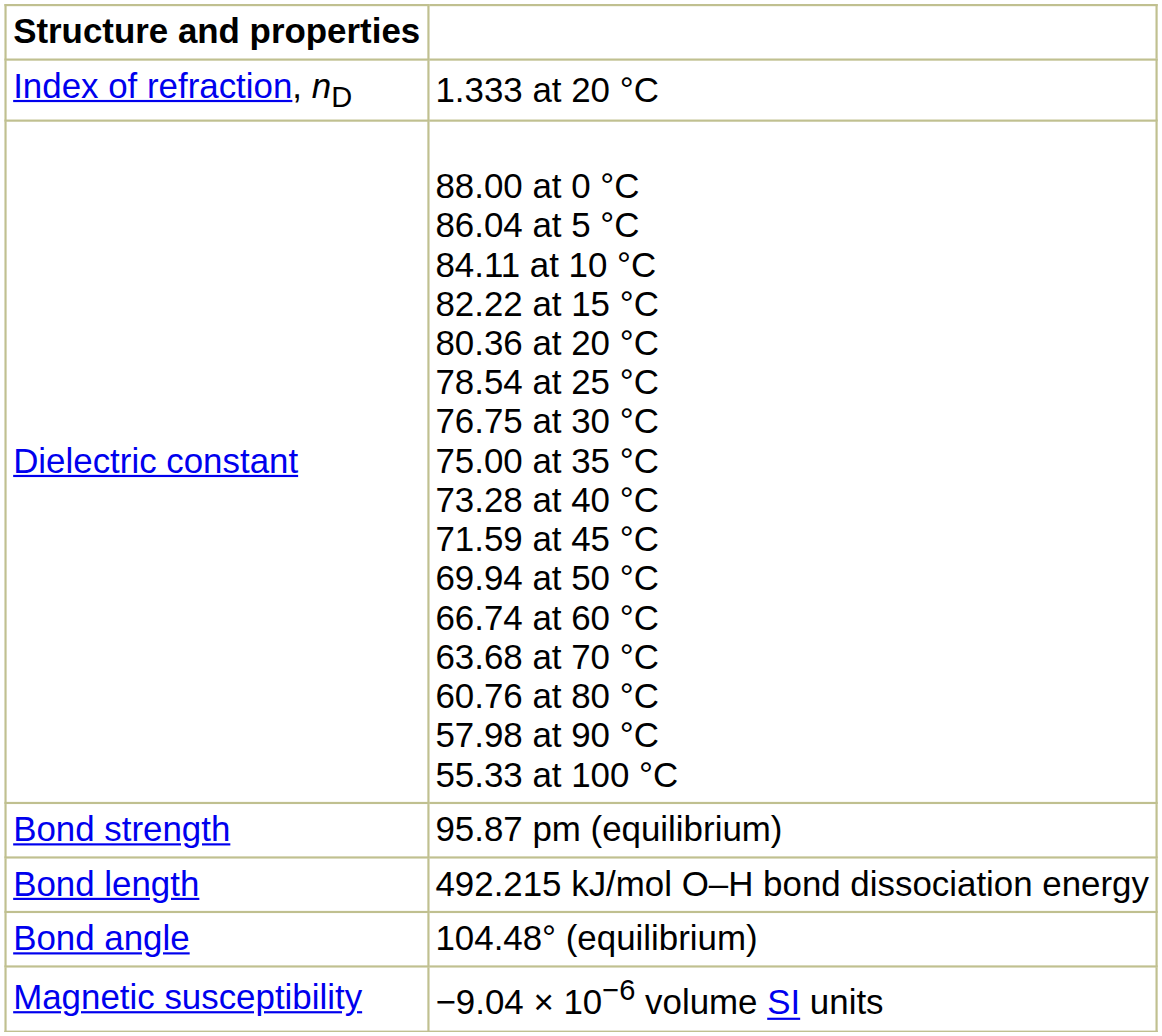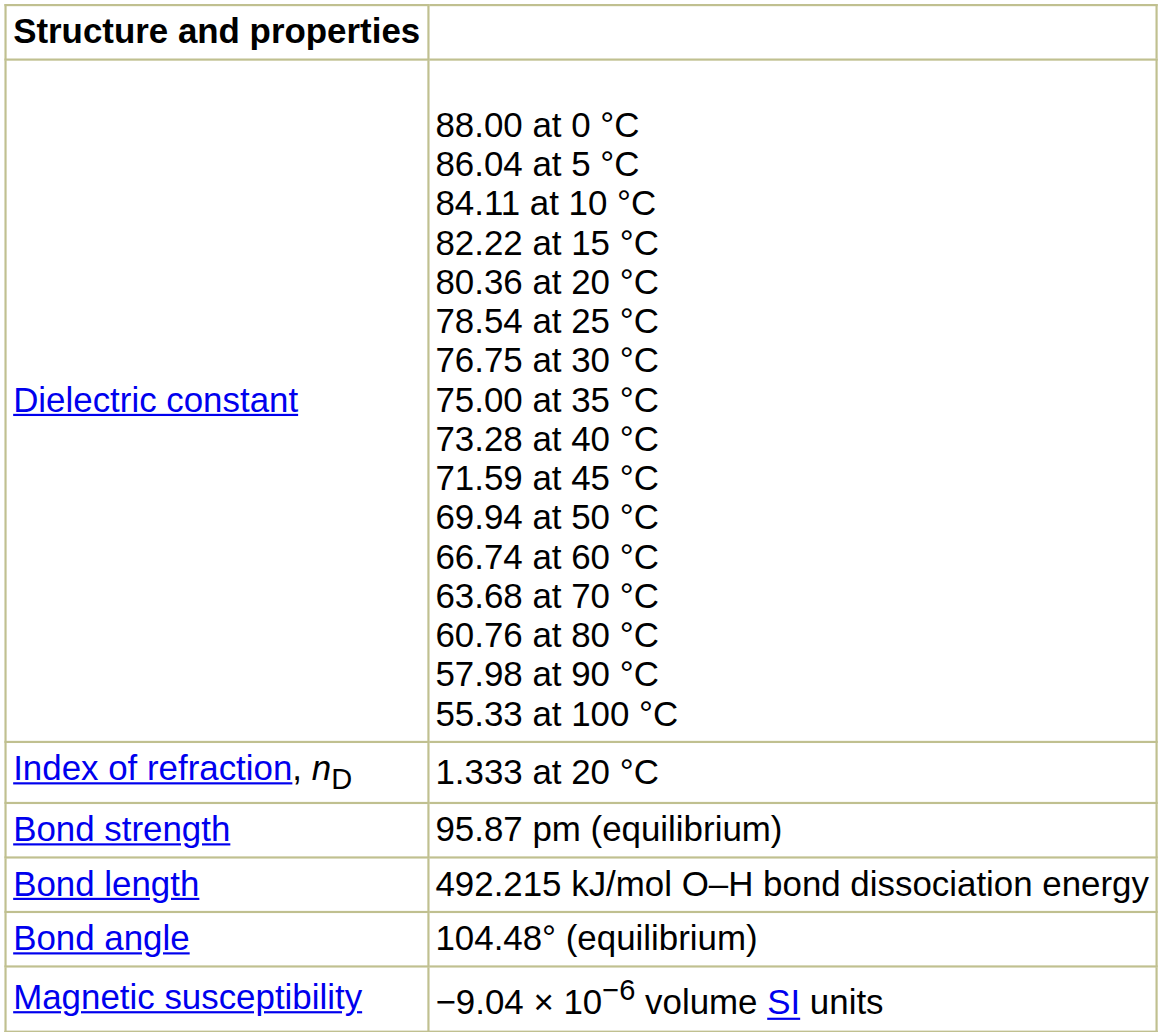rows swapped: (183, 90) <-> (156, 461)
